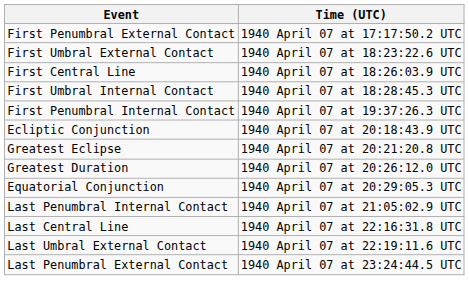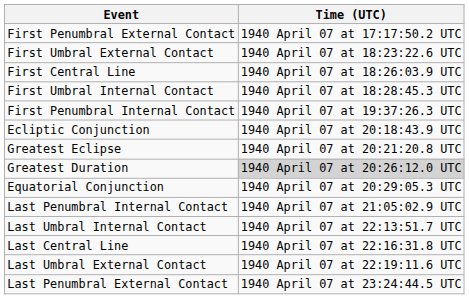(351, 168) no background -> (351, 168) lightgrey background
+ row: (107, 226)
